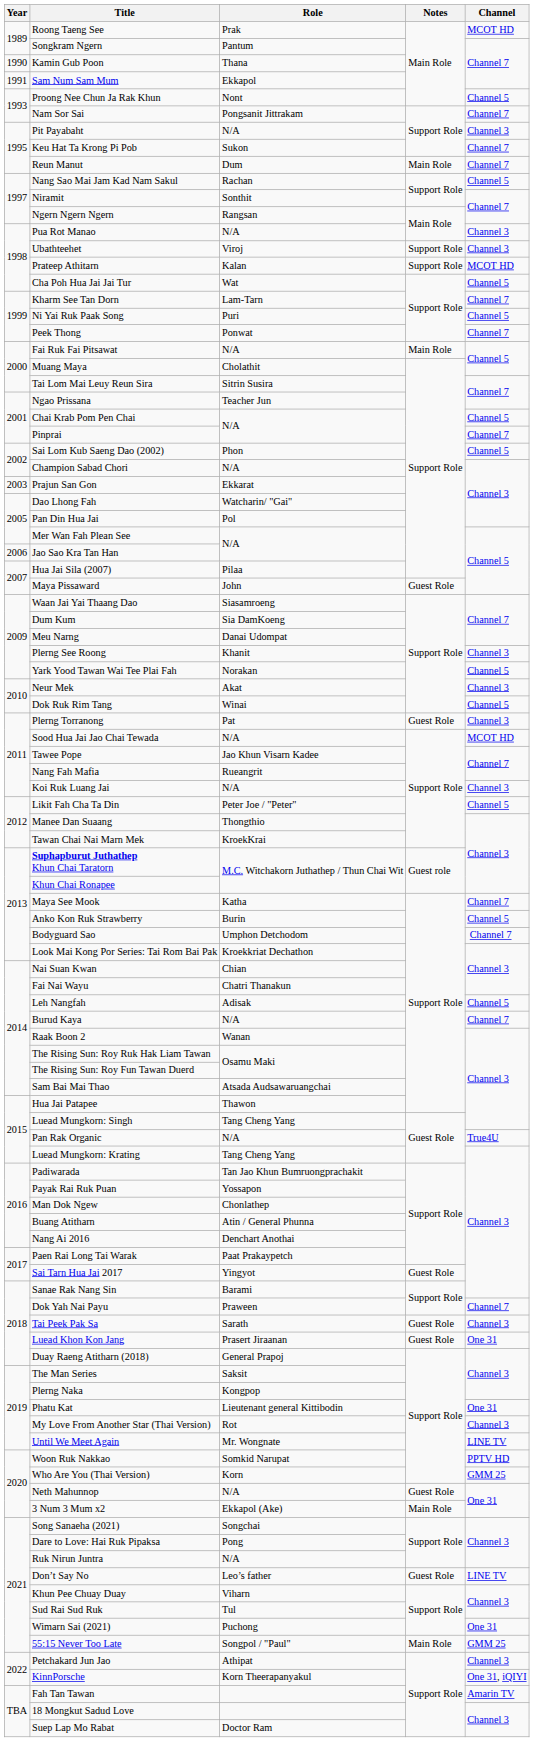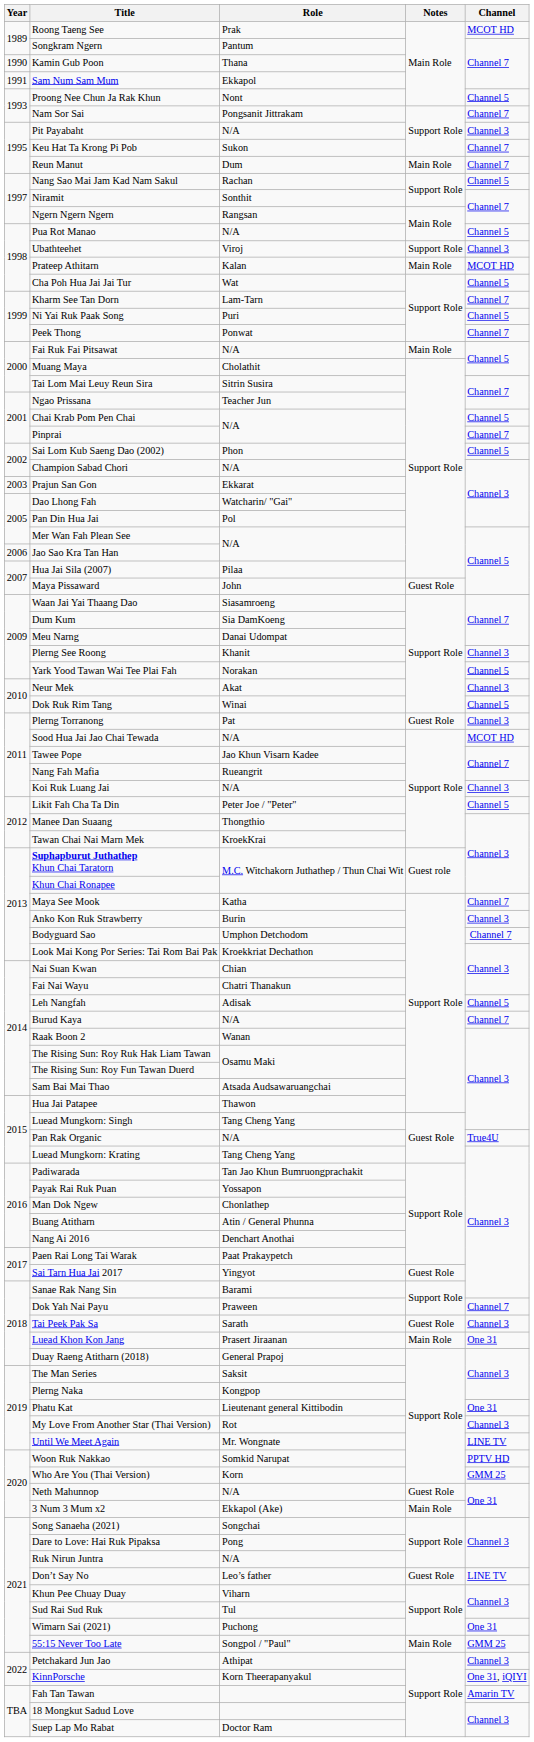(488, 232) Channel 3 -> (488, 232) Channel 5
(435, 266) Support Role -> (430, 266) Main Role
(488, 919) Channel 5 -> (488, 919) Channel 3
(431, 1340) Guest Role -> (430, 1340) Main Role
